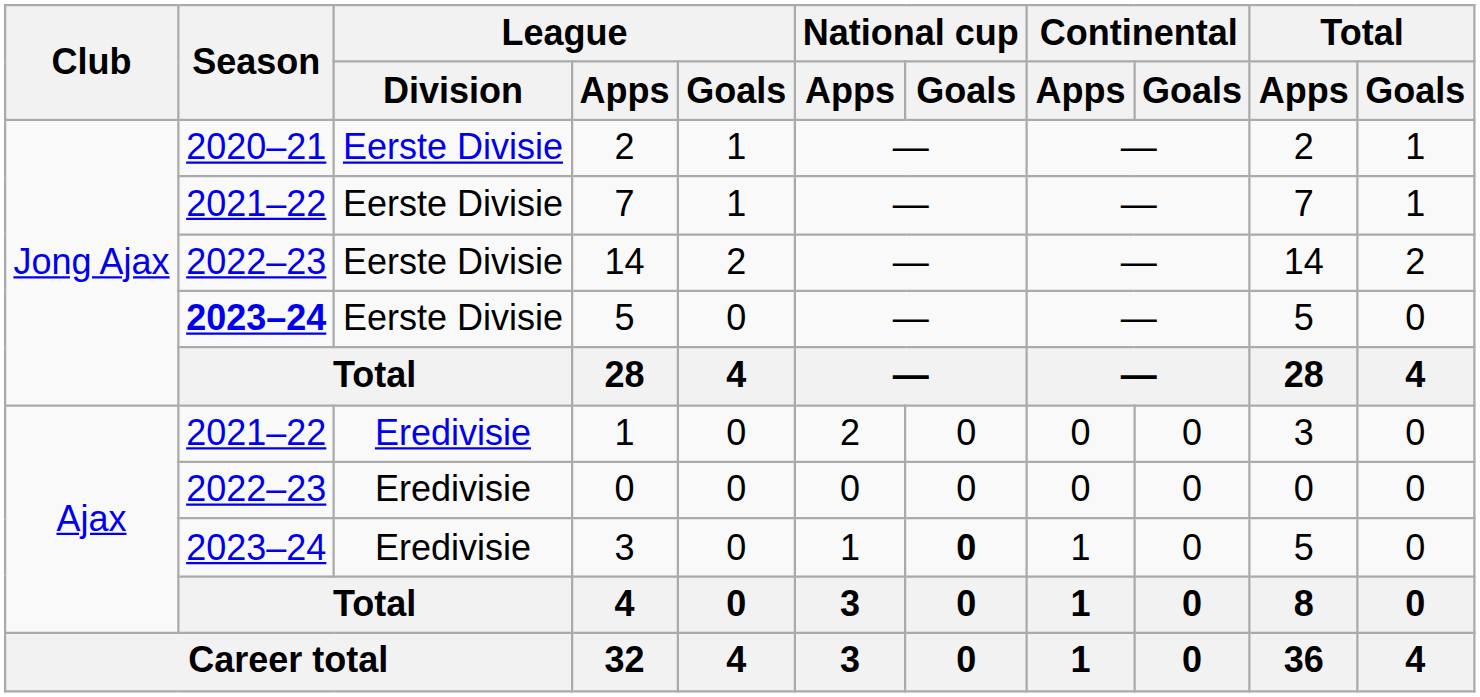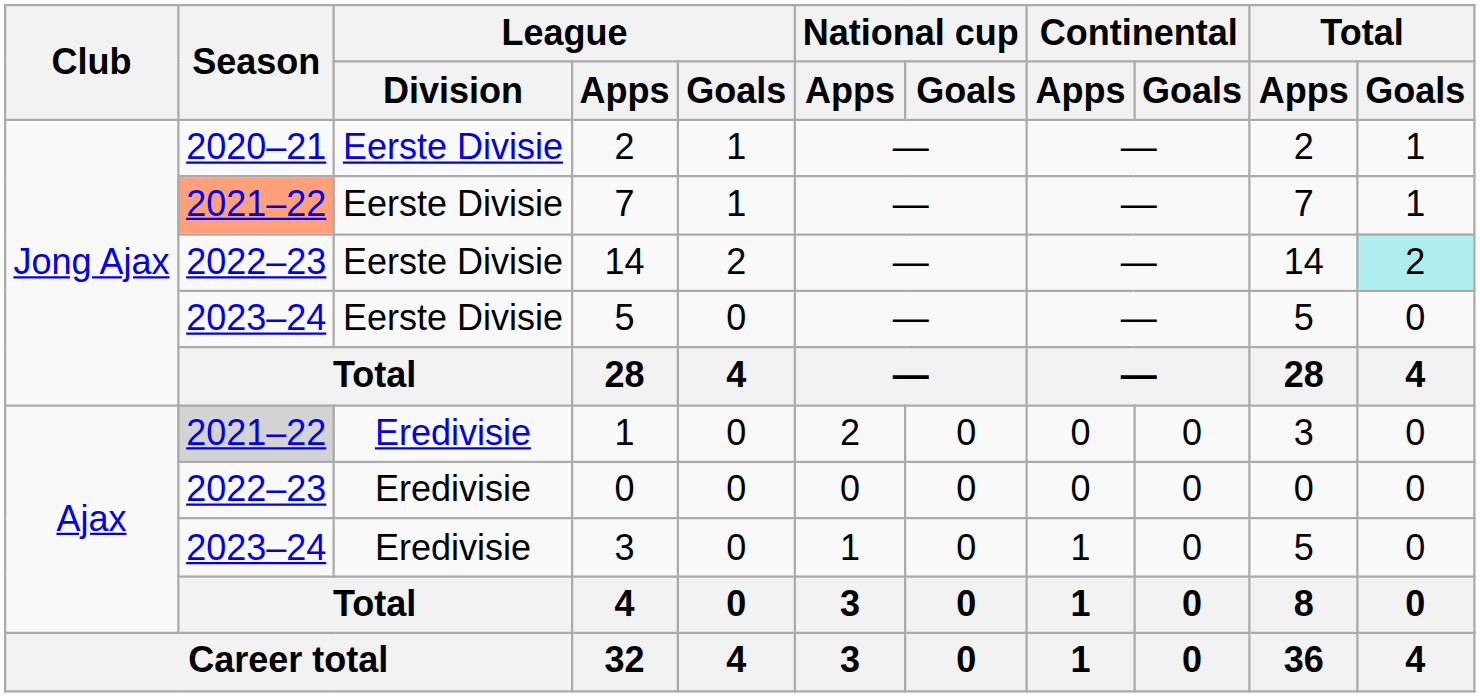(256, 204) no background -> (256, 204) lightsalmon background
(1415, 261) no background -> (1415, 261) paleturquoise background
(256, 318) bold -> (256, 318) normal
(256, 432) no background -> (256, 432) lightgrey background
(966, 546) bold -> (966, 546) normal
